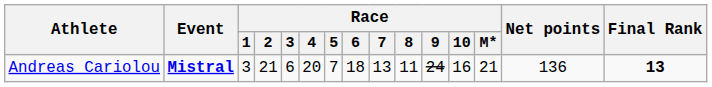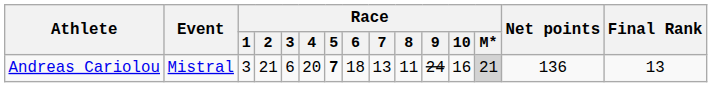(201, 68) bold -> (201, 68) normal
(334, 68) normal -> (334, 68) bold
(488, 68) no background -> (488, 68) lightgrey background
(655, 68) bold -> (655, 68) normal
